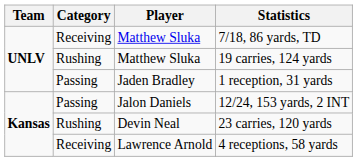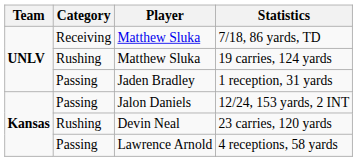(84, 145) Receiving -> (77, 145) Passing
